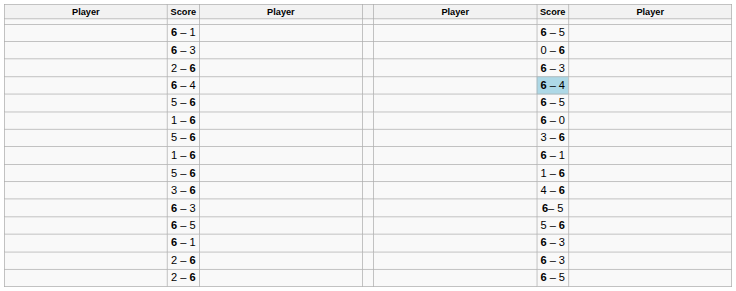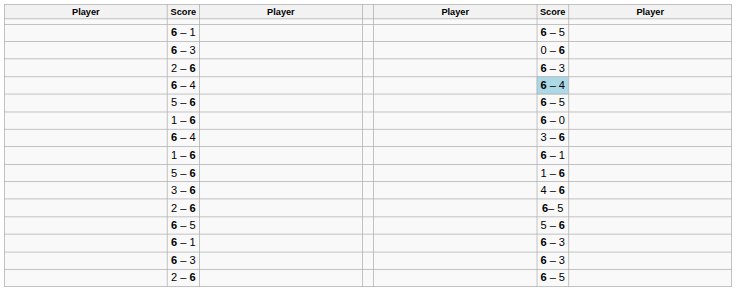(183, 138) 5 – 6 -> (183, 138) 6 – 4
(183, 208) 6 – 3 -> (183, 208) 2 – 6
(183, 260) 2 – 6 -> (183, 260) 6 – 3
